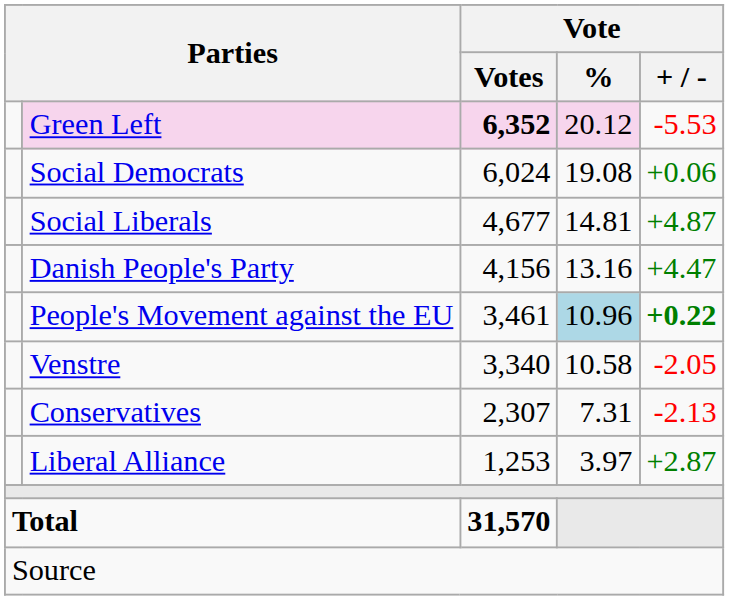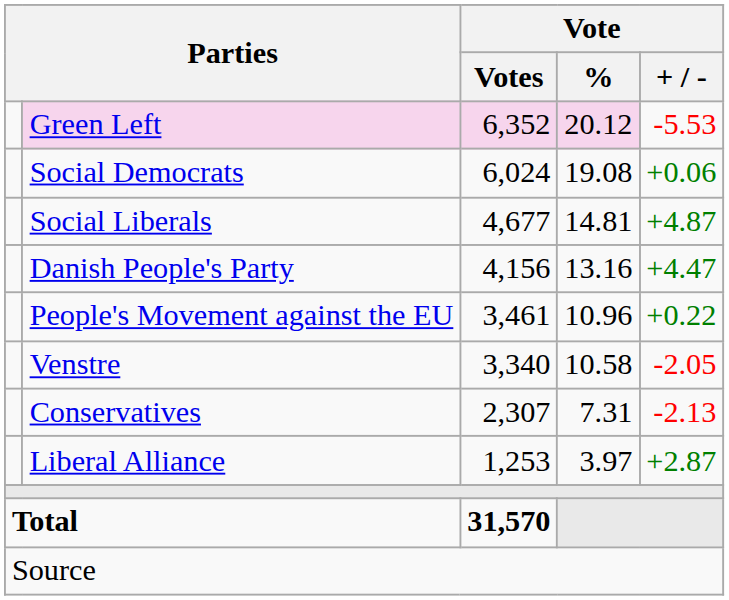(516, 124) bold -> (516, 124) normal
(598, 316) lightblue background -> (598, 316) no background
(681, 316) bold -> (681, 316) normal
